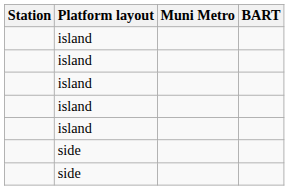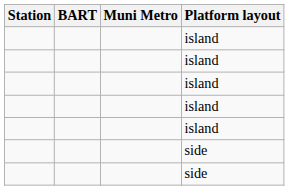columns swapped: (106, 15) <-> (261, 15)
